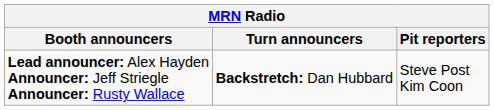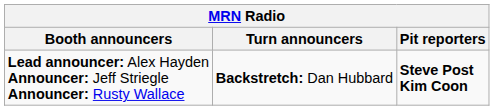(435, 78) normal -> (437, 78) bold
